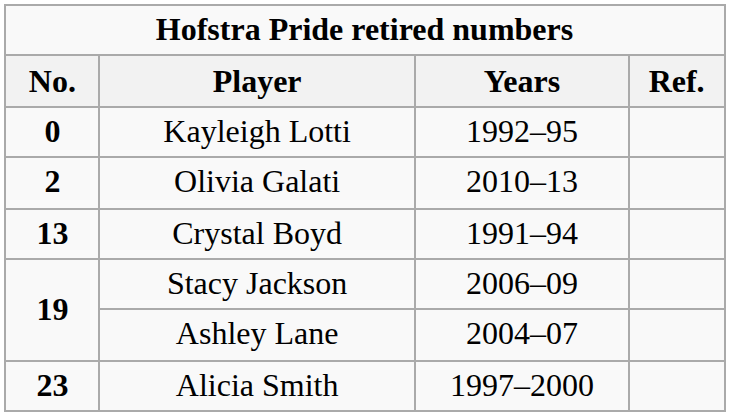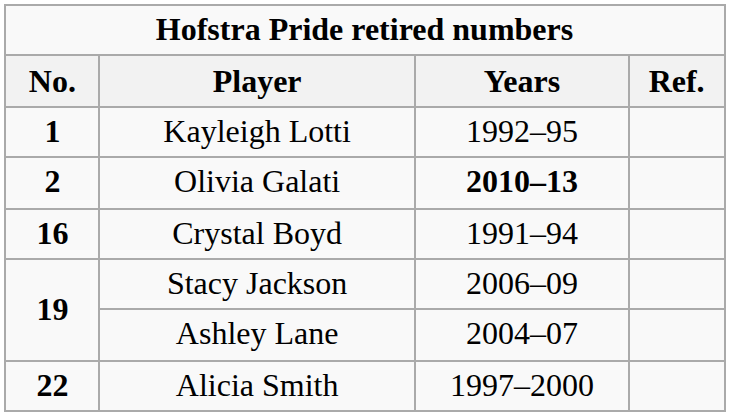(52, 131) 0 -> (52, 131) 1
(522, 182) normal -> (522, 182) bold
(52, 232) 13 -> (52, 232) 16
(52, 385) 23 -> (52, 385) 22
